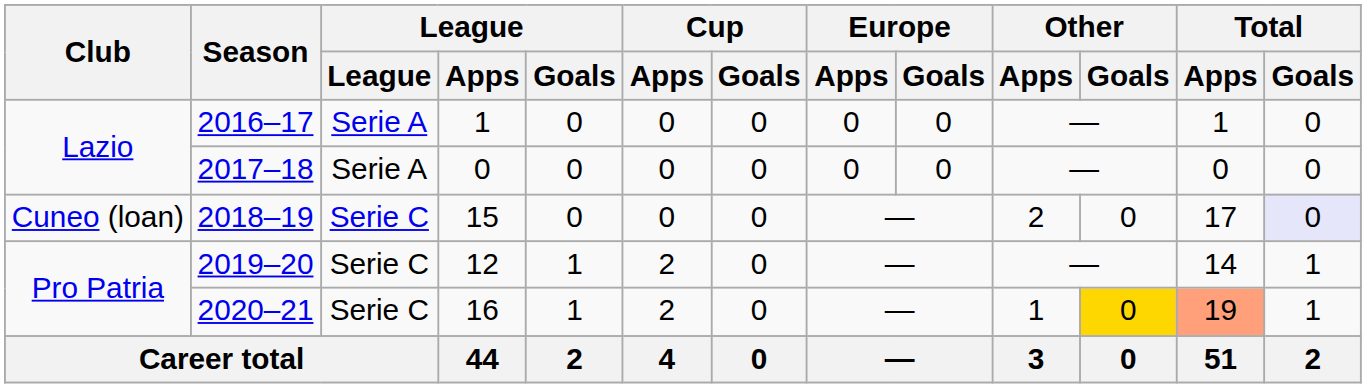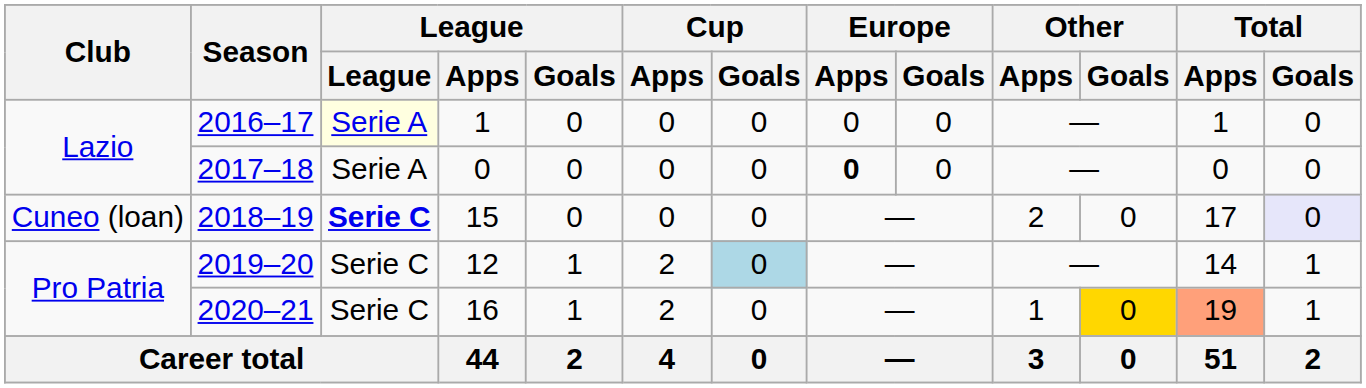(379, 122) no background -> (379, 122) lightyellow background
(851, 169) normal -> (851, 169) bold
(379, 216) normal -> (379, 216) bold
(759, 264) no background -> (759, 264) lightblue background
